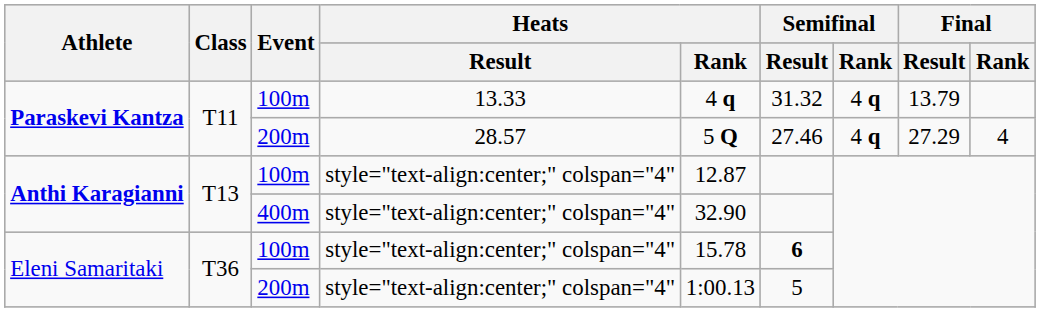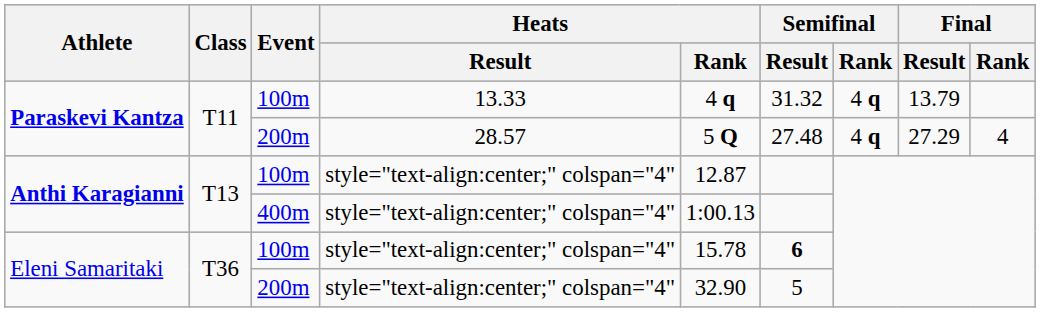(797, 137) 27.46 -> (797, 137) 27.48
(720, 212) 32.90 -> (720, 212) 1:00.13
(720, 288) 1:00.13 -> (720, 288) 32.90
